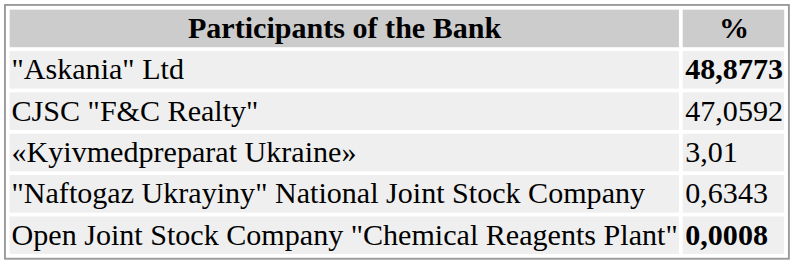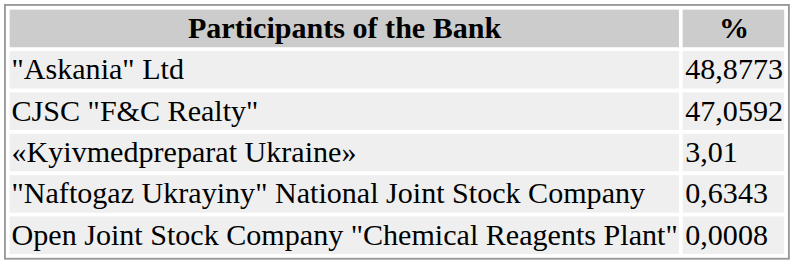(734, 69) bold -> (734, 69) normal
(727, 234) bold -> (727, 234) normal
